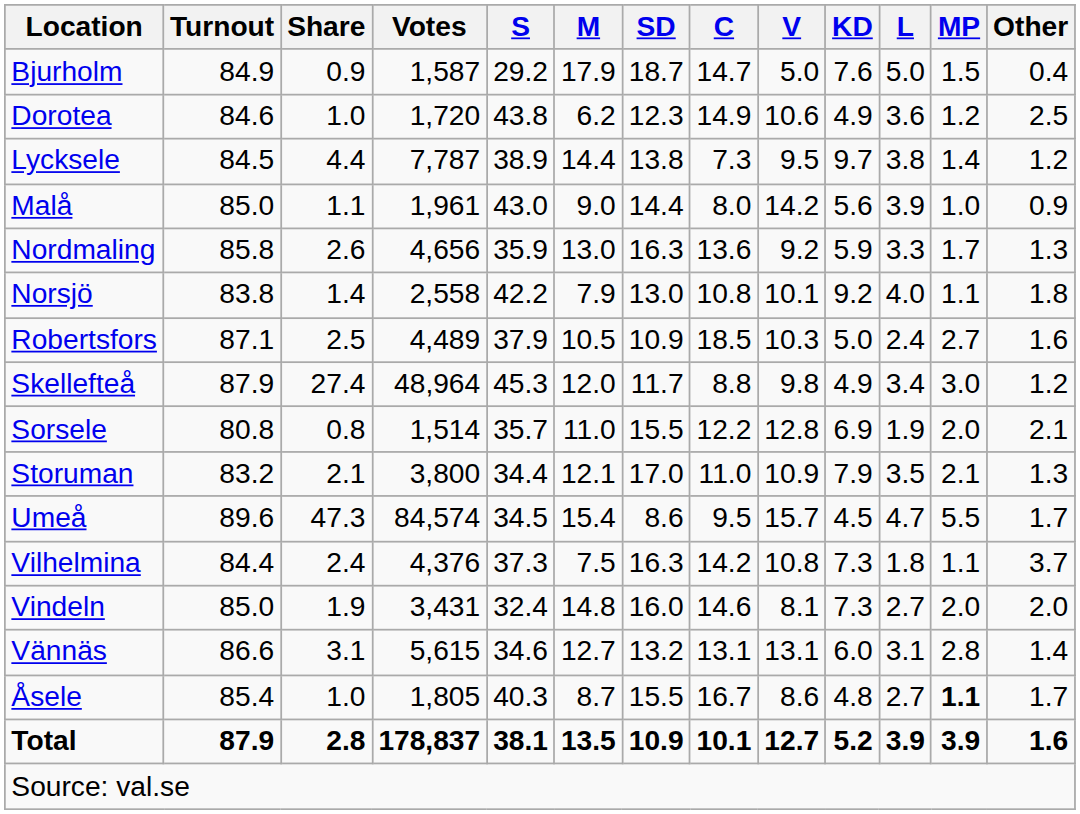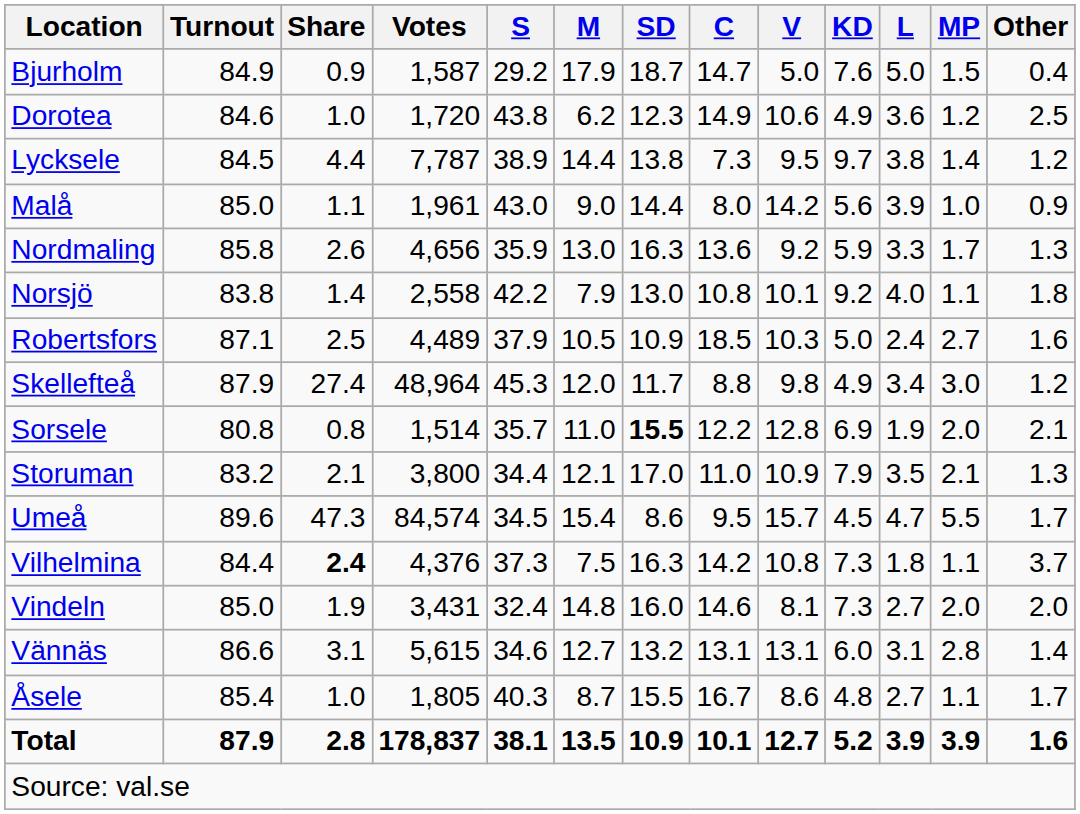(656, 428) normal -> (656, 428) bold
(346, 562) normal -> (346, 562) bold
(961, 696) bold -> (961, 696) normal
